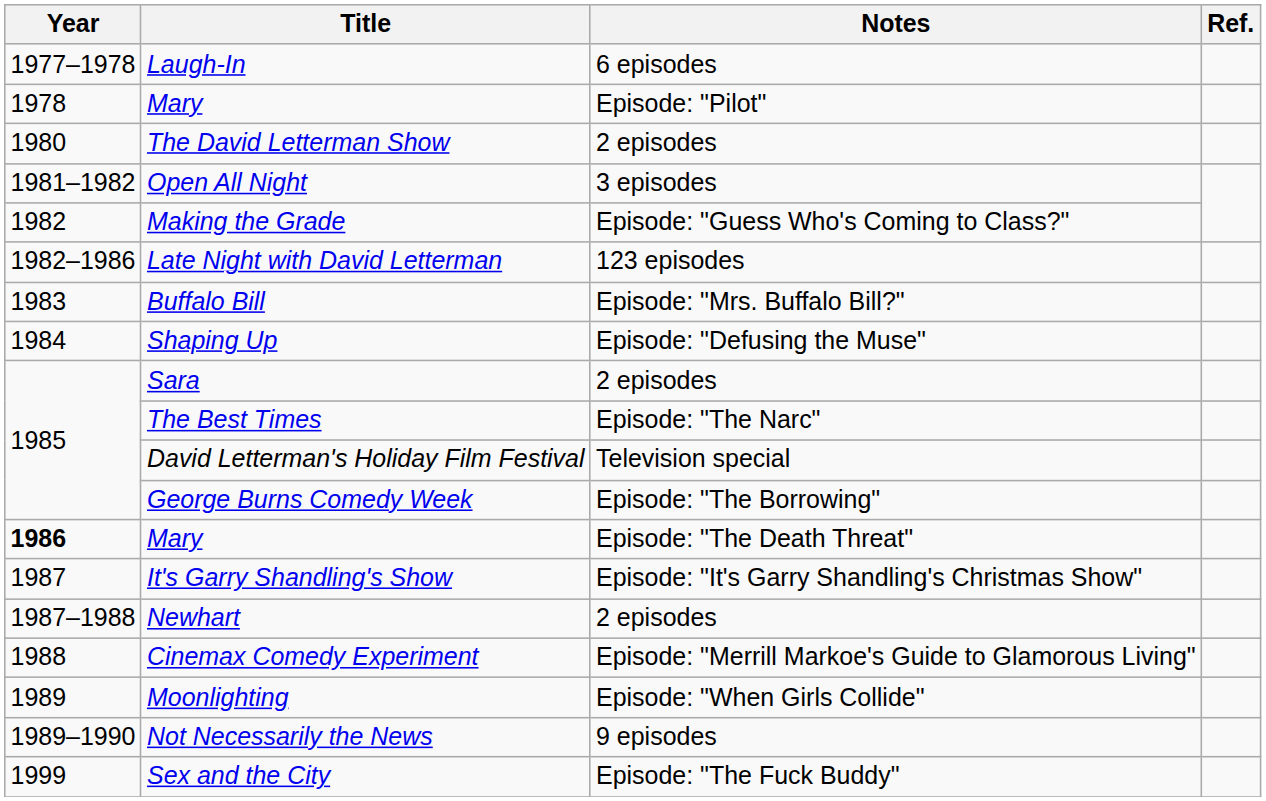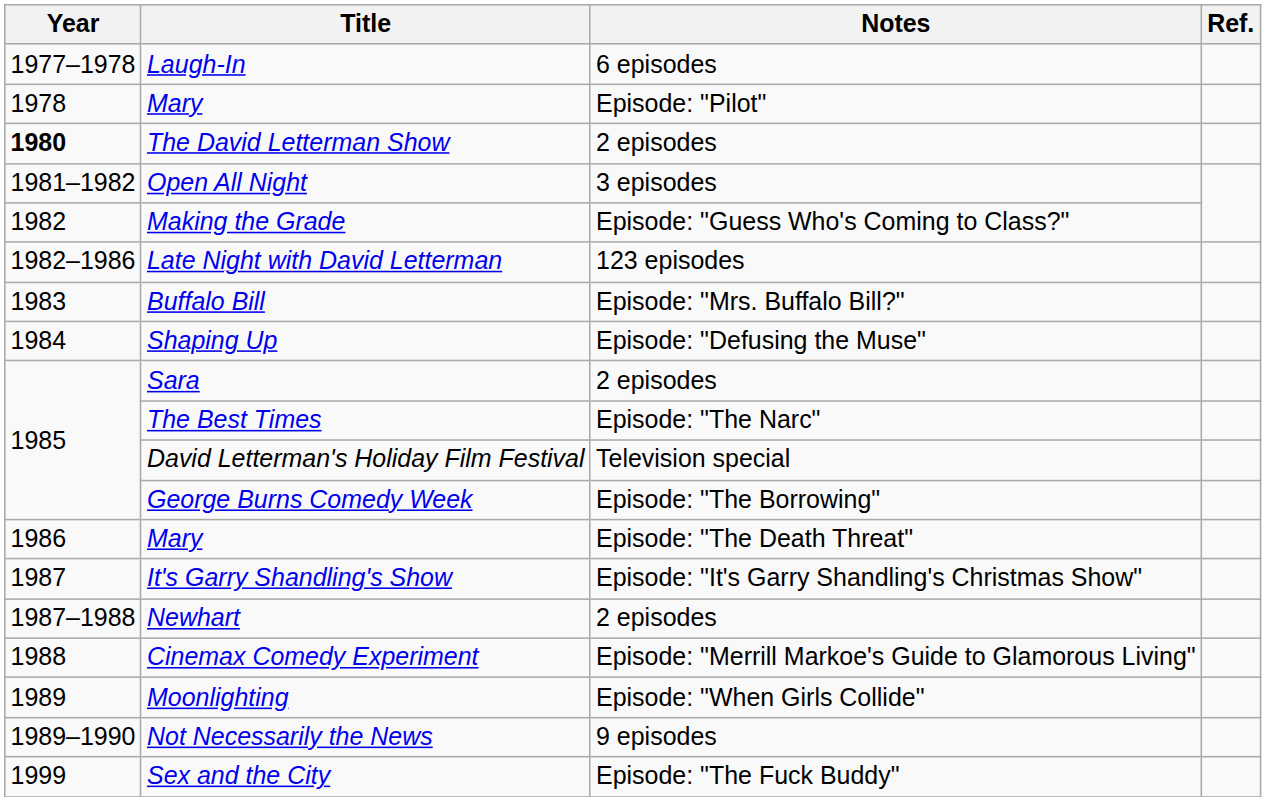(38, 143) normal -> (38, 143) bold
(38, 538) bold -> (38, 538) normal
